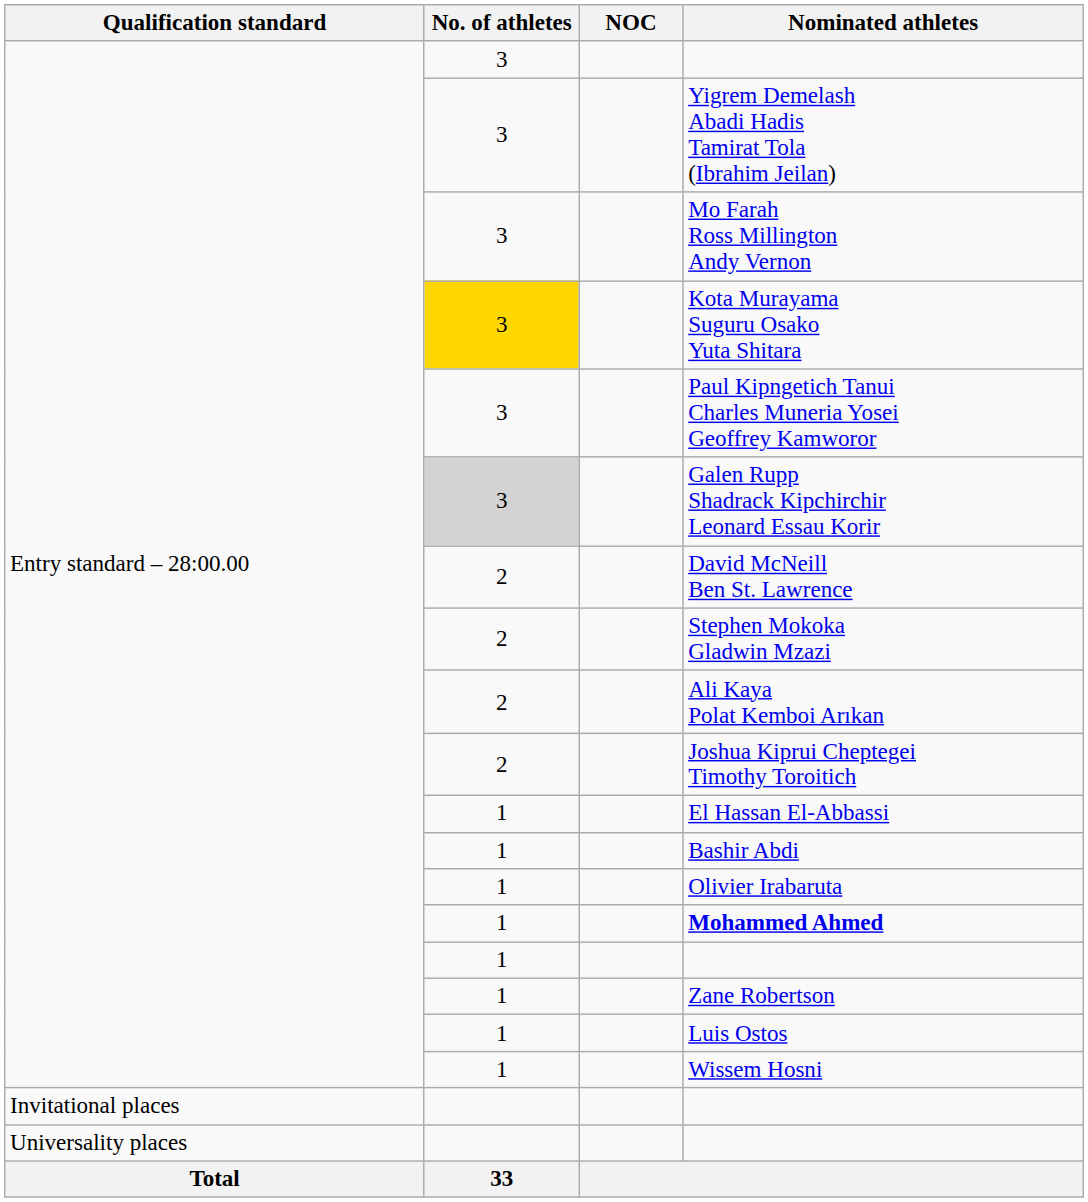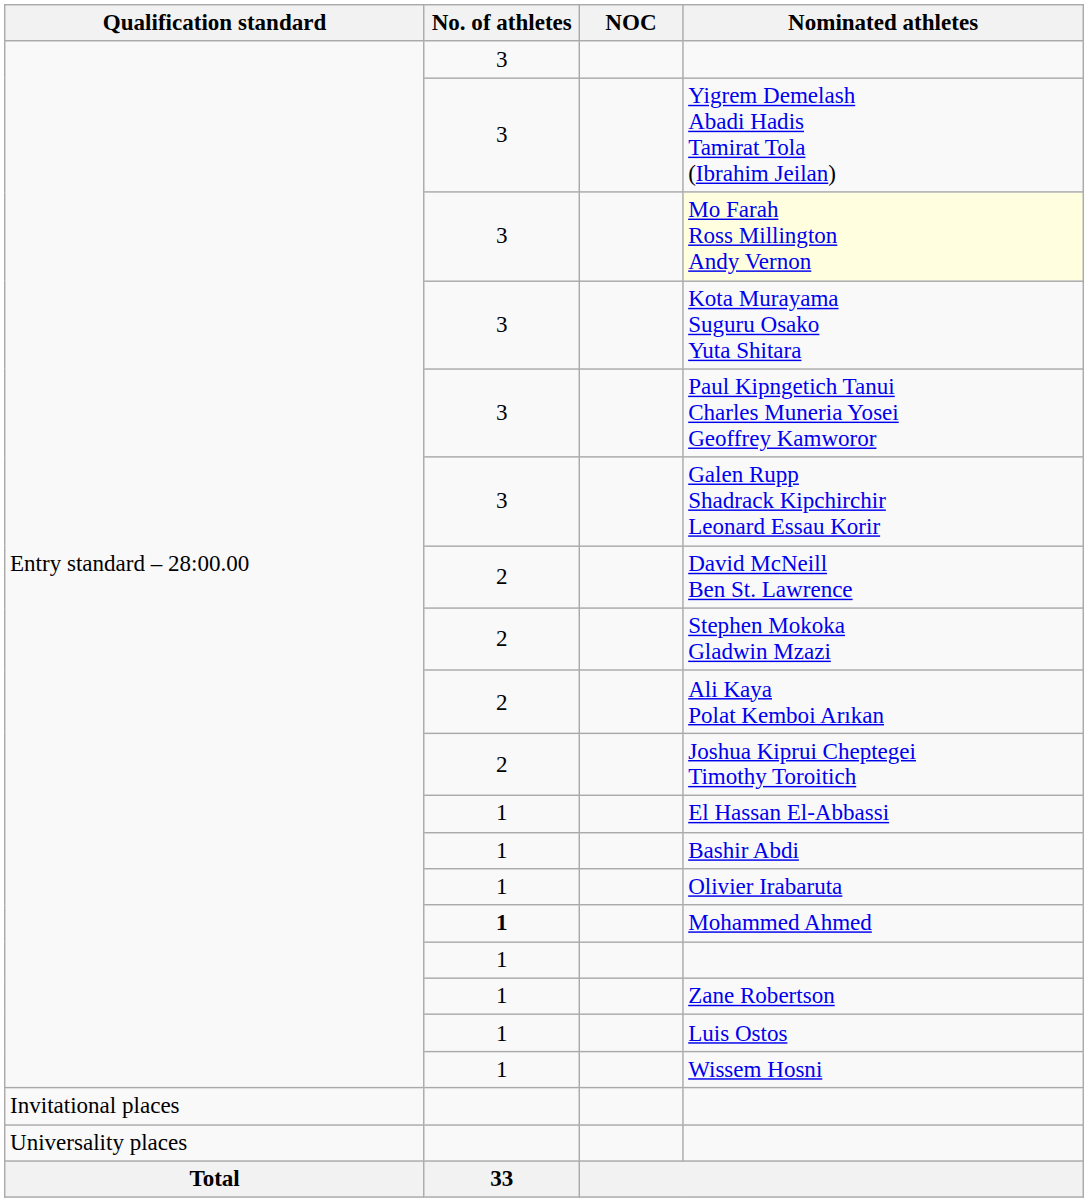(763, 236) no background -> (763, 236) lightyellow background
(502, 324) gold background -> (502, 324) no background
(502, 501) lightgrey background -> (502, 501) no background
(502, 923) normal -> (502, 923) bold
(786, 923) bold -> (780, 923) normal
